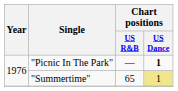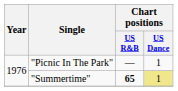(158, 63) bold -> (158, 63) normal
(130, 78) normal -> (130, 78) bold
